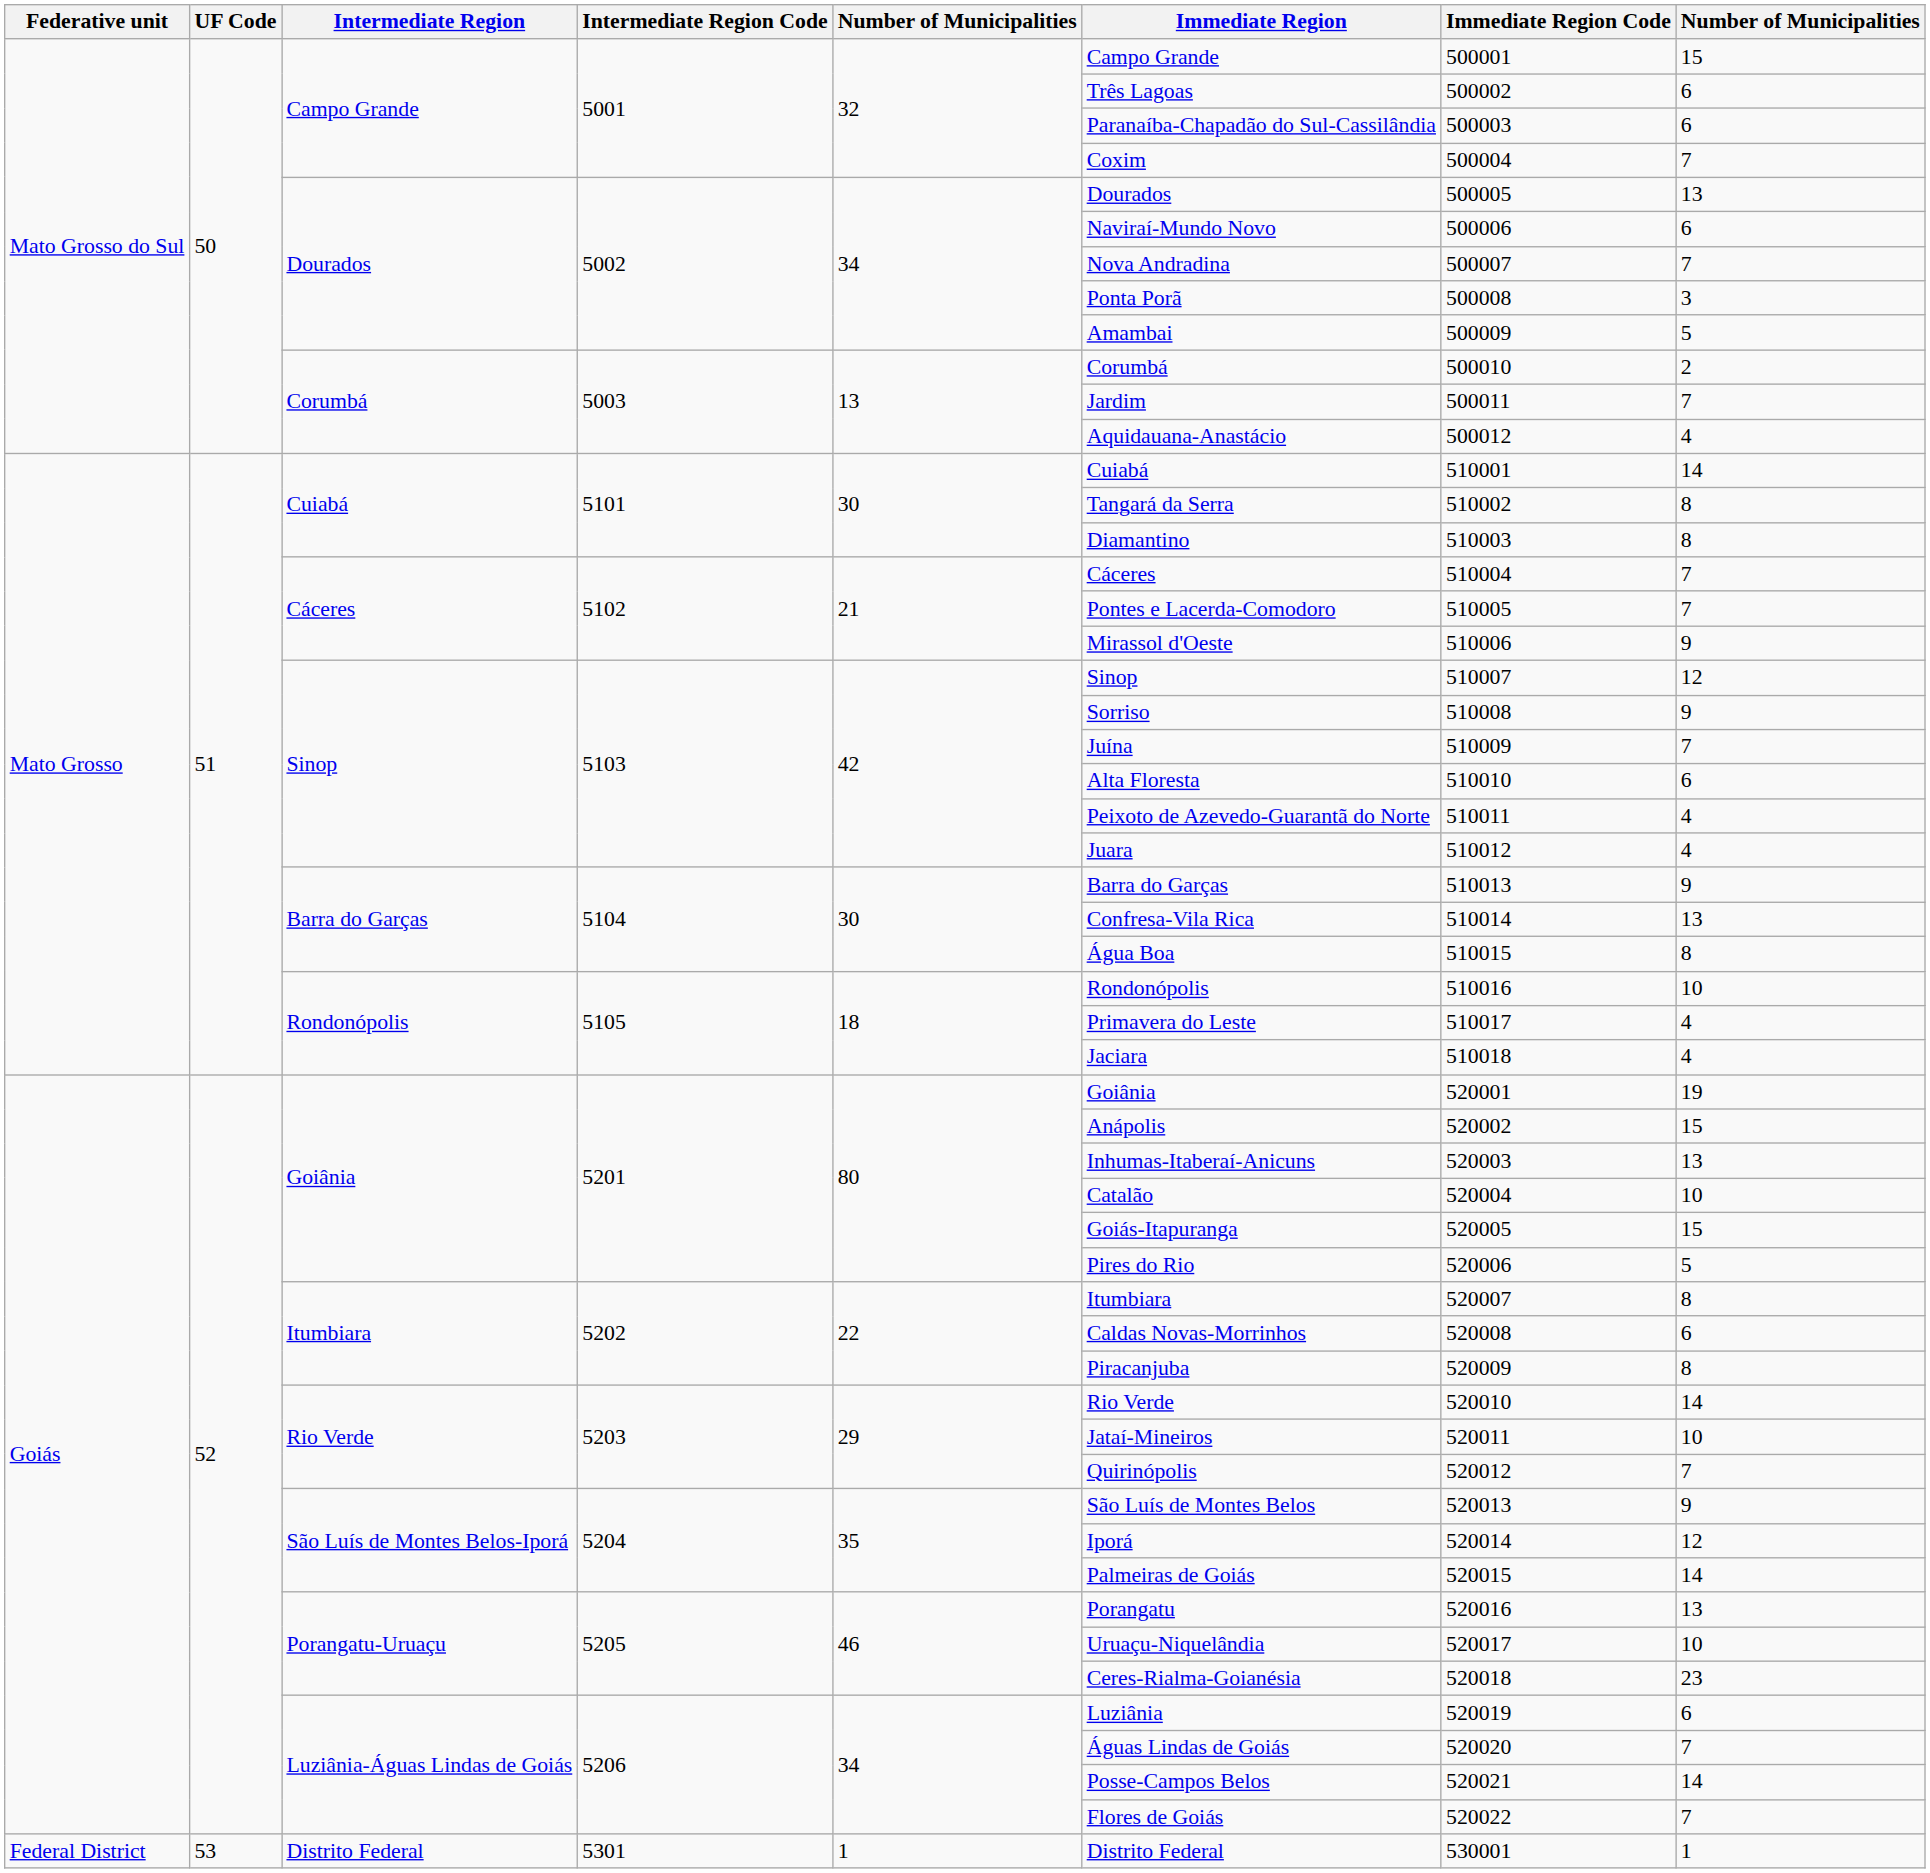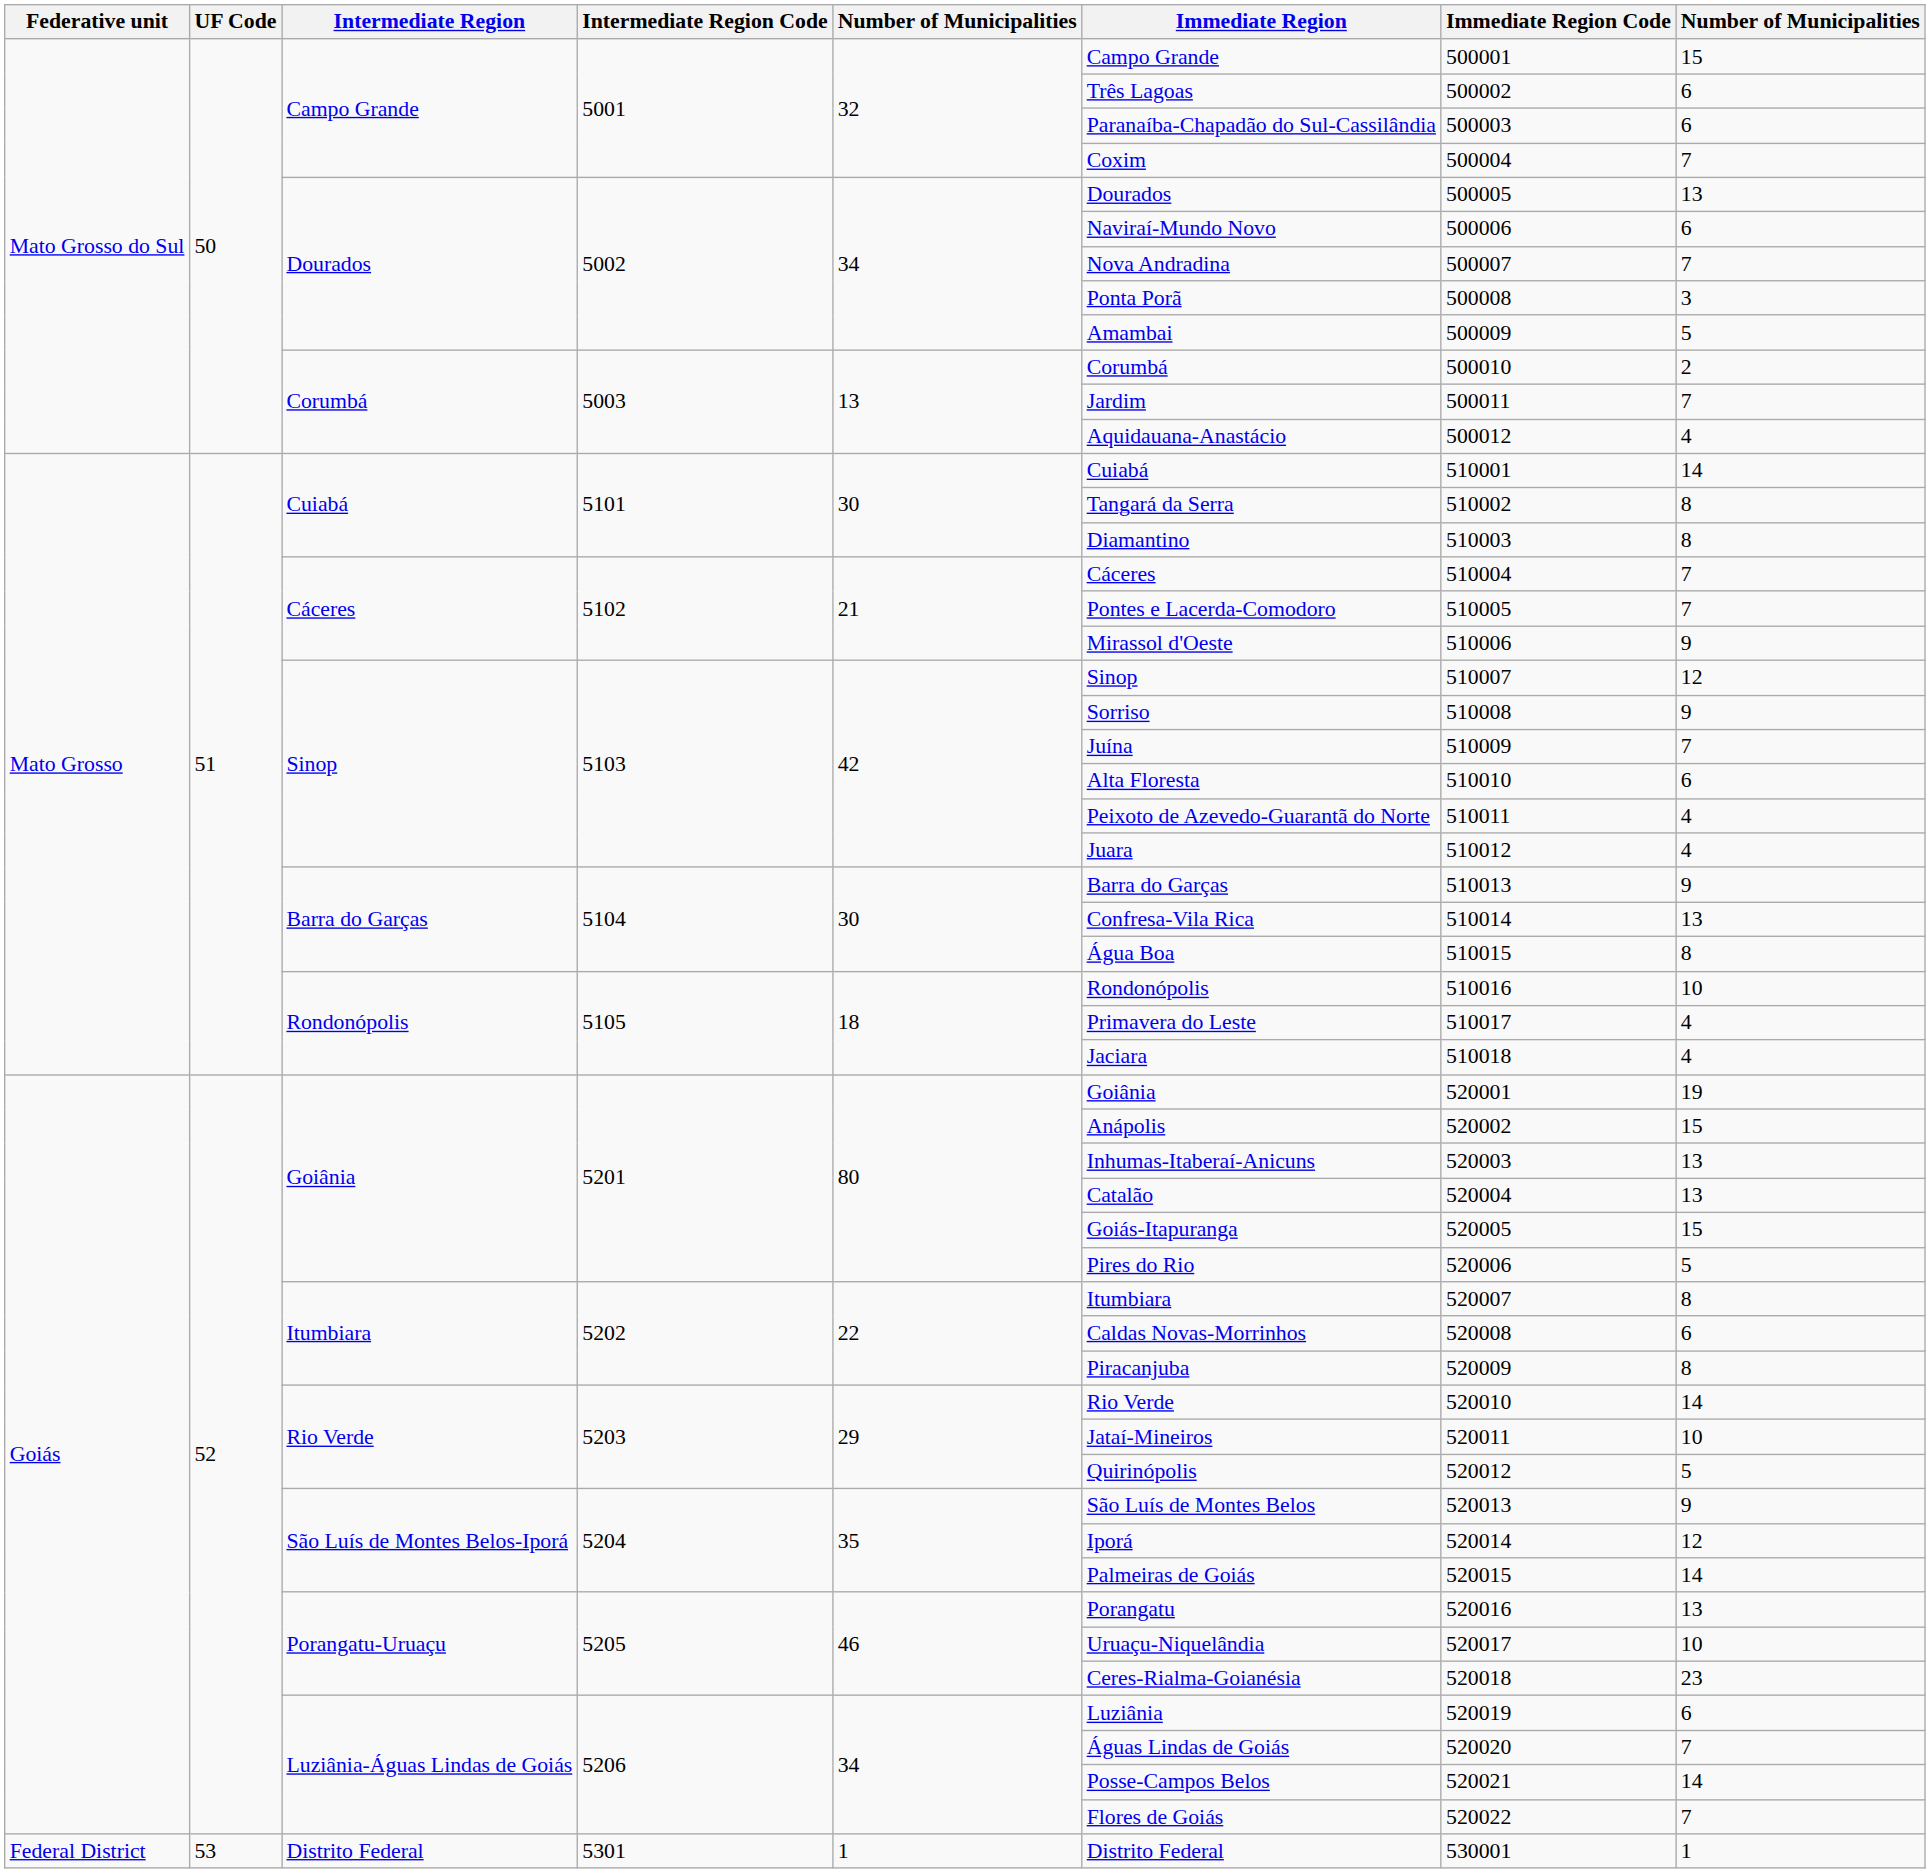(1692, 1195) 10 -> (1692, 1195) 13
(1686, 1471) 7 -> (1686, 1471) 5
